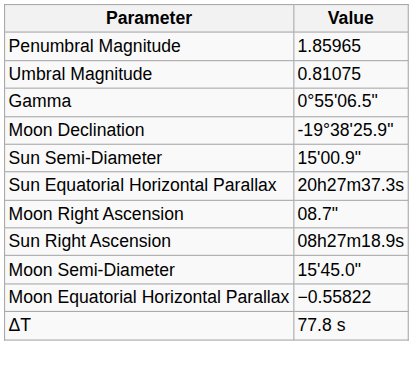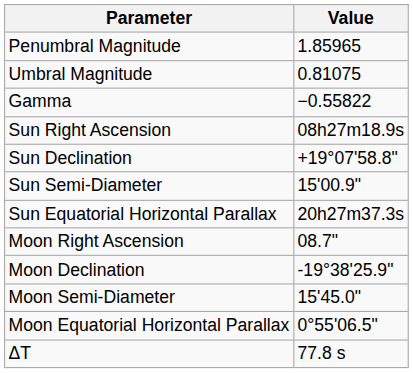(338, 102) 0°55'06.5" -> (334, 102) −0.55822
rows swapped: (90, 241) <-> (77, 130)
+ row: (70, 158)
(334, 297) −0.55822 -> (338, 325) 0°55'06.5"
